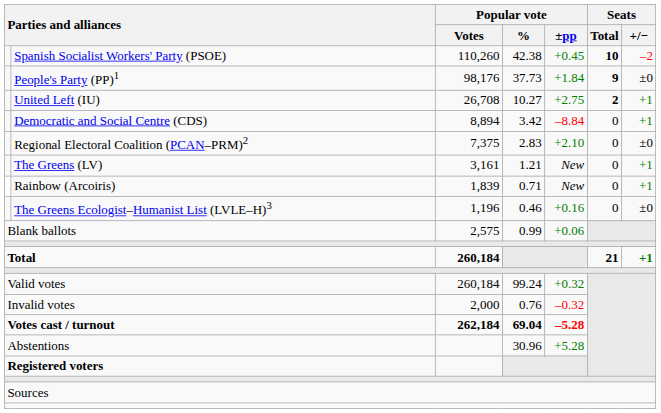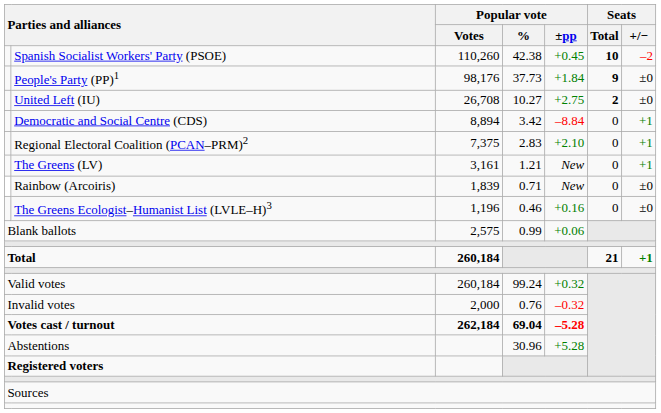(646, 100) +1 -> (646, 100) ±0
(646, 143) ±0 -> (646, 143) +1
(646, 186) +1 -> (646, 186) ±0
